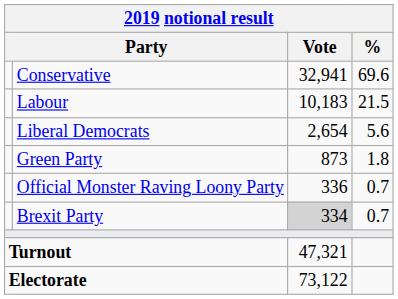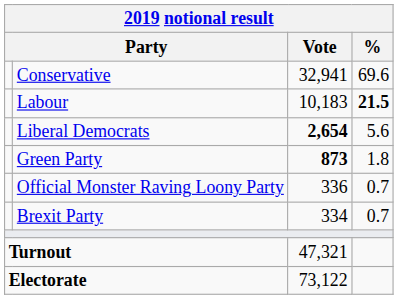(373, 103) normal -> (373, 103) bold
(328, 131) normal -> (328, 131) bold
(334, 159) normal -> (334, 159) bold
(334, 215) lightgrey background -> (334, 215) no background
